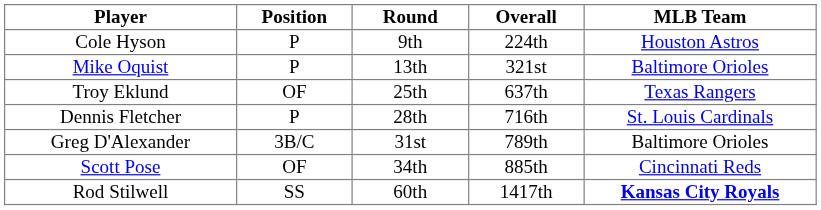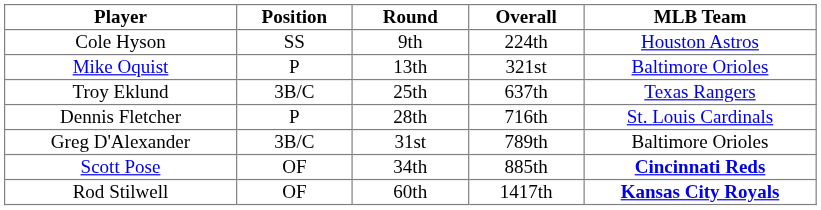(294, 41) P -> (294, 41) SS
(294, 91) OF -> (294, 91) 3B/C
(700, 166) normal -> (700, 166) bold
(294, 191) SS -> (294, 191) OF
